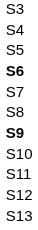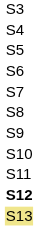(15, 71) bold -> (15, 71) normal
(15, 133) bold -> (15, 133) normal
(19, 195) normal -> (19, 195) bold
(19, 216) no background -> (19, 216) khaki background
